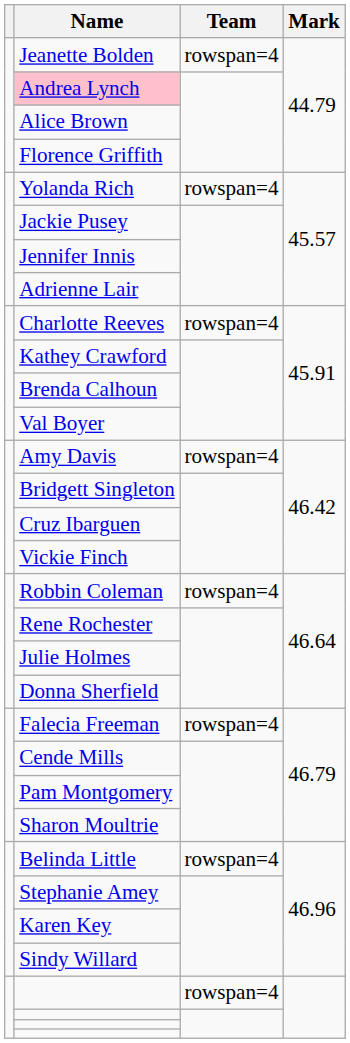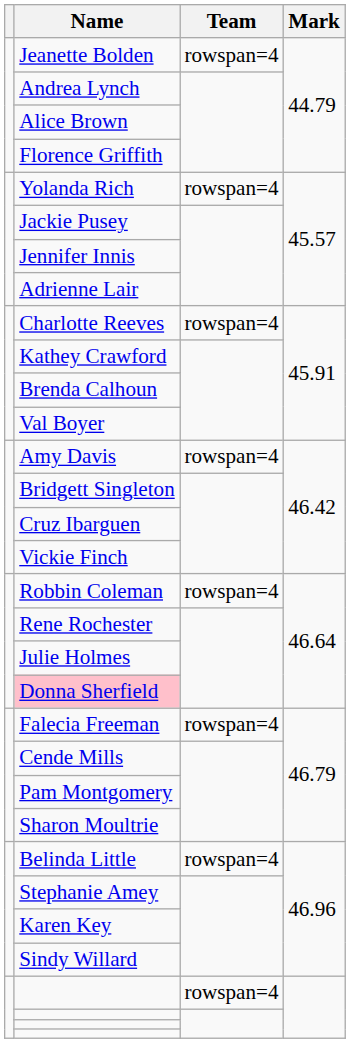(79, 88) pink background -> (79, 88) no background
(89, 691) no background -> (89, 691) pink background
